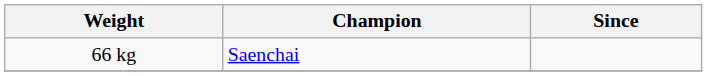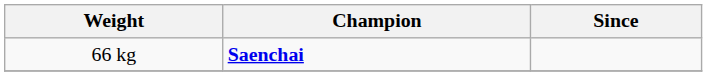(264, 54) normal -> (266, 54) bold
